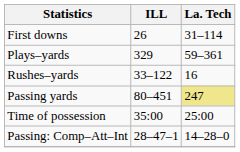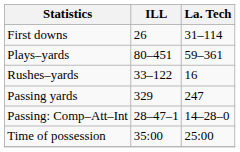(143, 55) 329 -> (153, 55) 80–451
(153, 95) 80–451 -> (143, 95) 329
(194, 95) khaki background -> (194, 95) no background
rows swapped: (68, 136) <-> (57, 116)
